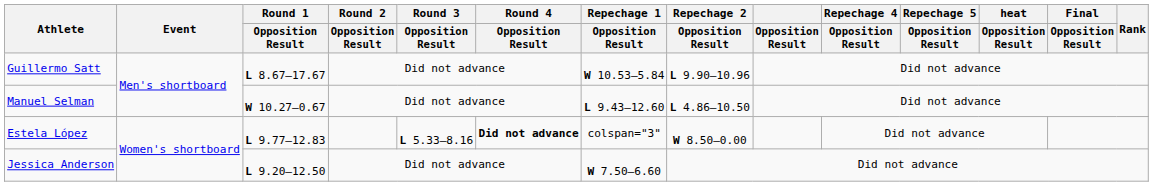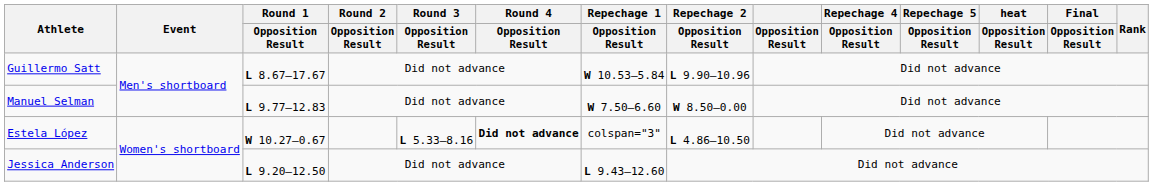(285, 107) W 10.27–0.67 -> (285, 107) L 9.77–12.83
(624, 107) L 9.43–12.60 -> (624, 107) W 7.50–6.60
(710, 107) L 4.86–10.50 -> (710, 107) W 8.50–0.00
(285, 139) L 9.77–12.83 -> (285, 139) W 10.27–0.67
(710, 139) W 8.50–0.00 -> (710, 139) L 4.86–10.50
(624, 171) W 7.50–6.60 -> (624, 171) L 9.43–12.60
